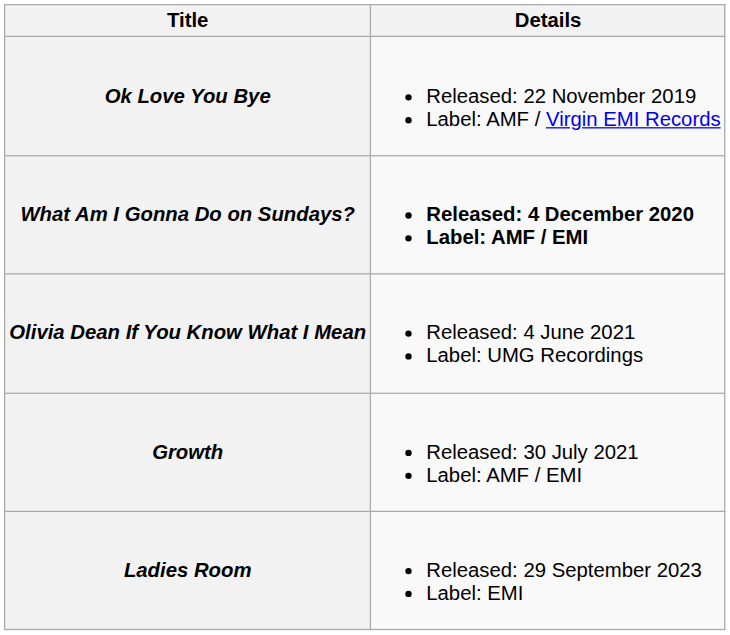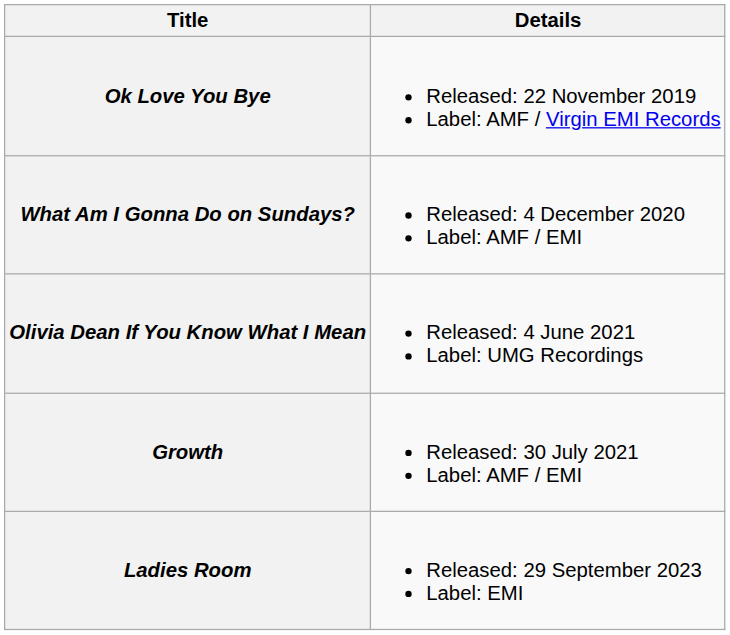(548, 226) bold -> (548, 226) normal
